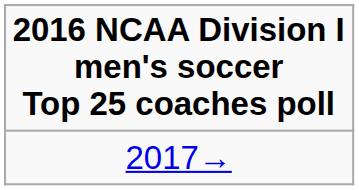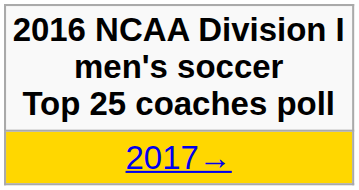(179, 157) no background -> (179, 157) gold background
